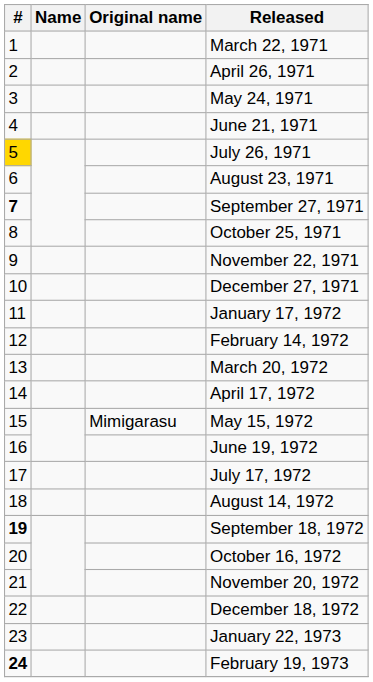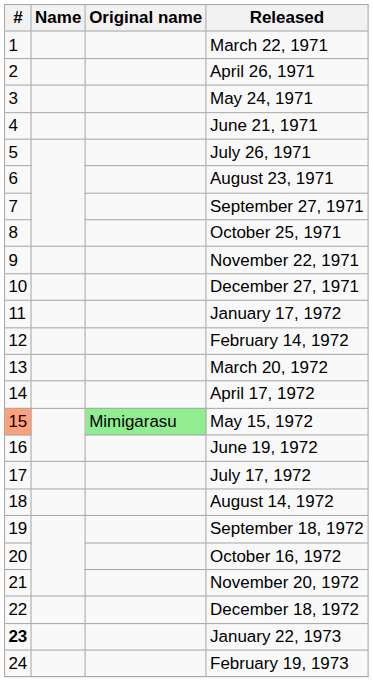(13, 152) gold background -> (13, 152) no background
(13, 206) bold -> (13, 206) normal
(18, 421) no background -> (18, 421) lightsalmon background
(133, 421) no background -> (133, 421) lightgreen background
(18, 529) bold -> (18, 529) normal
(18, 636) normal -> (18, 636) bold
(18, 663) bold -> (18, 663) normal
